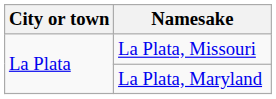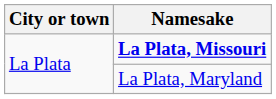(187, 49) normal -> (192, 49) bold
